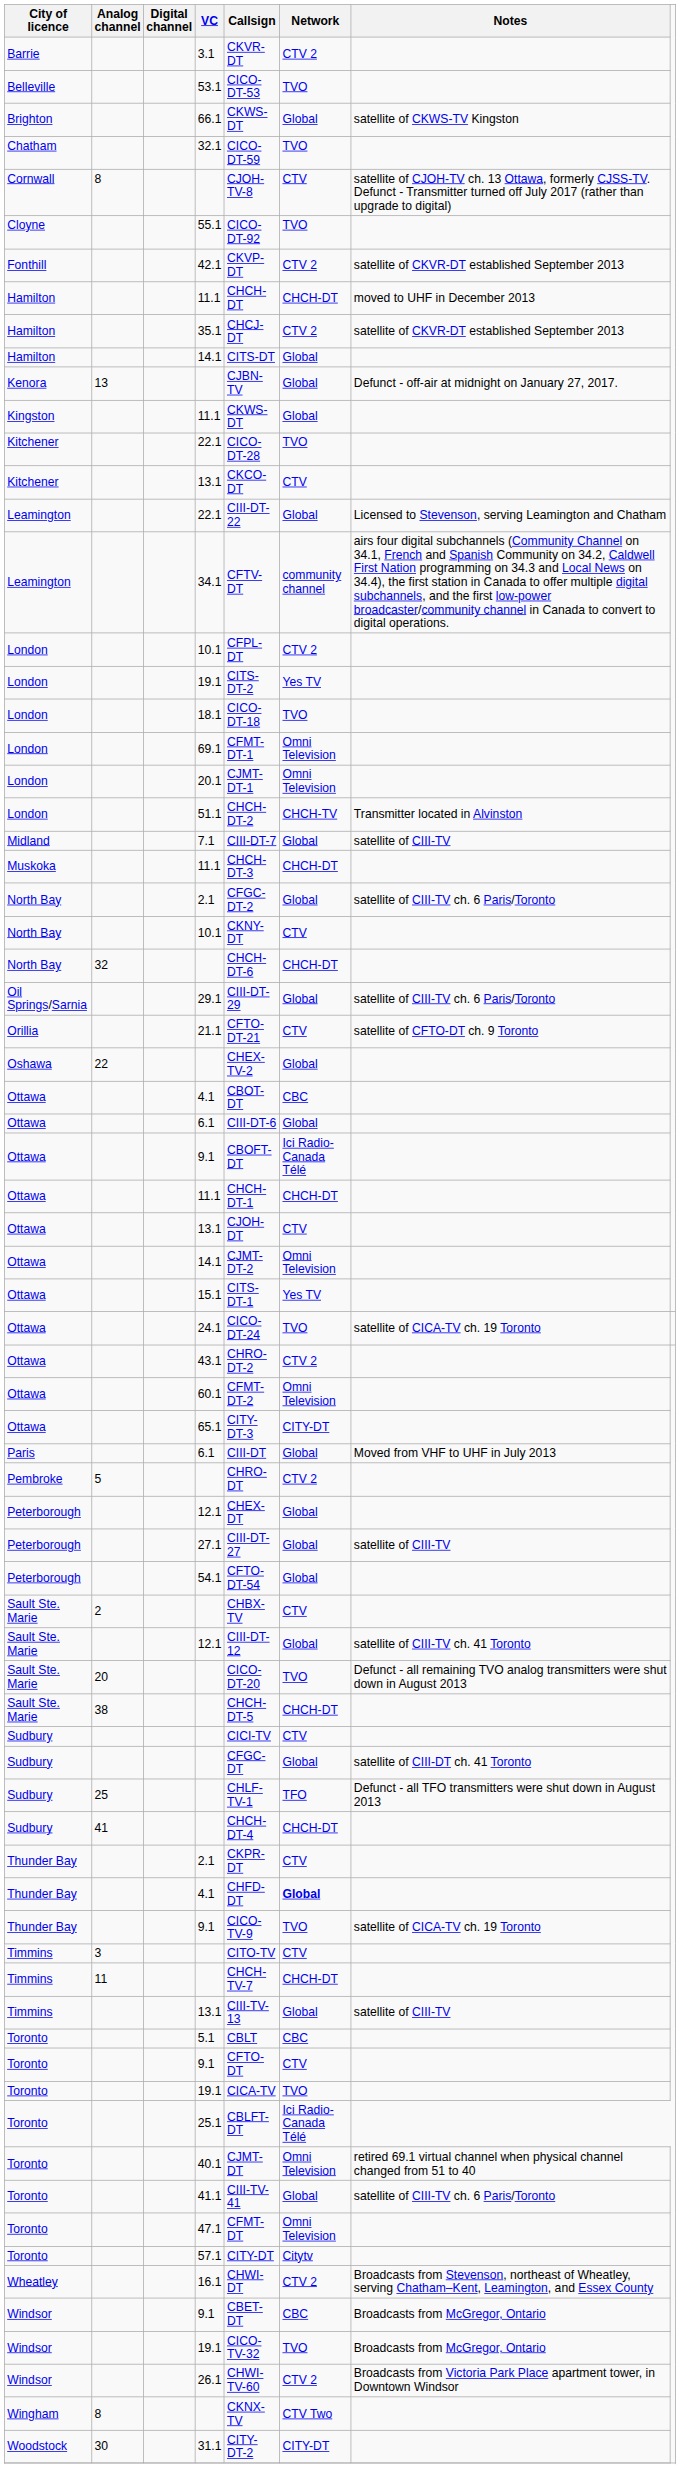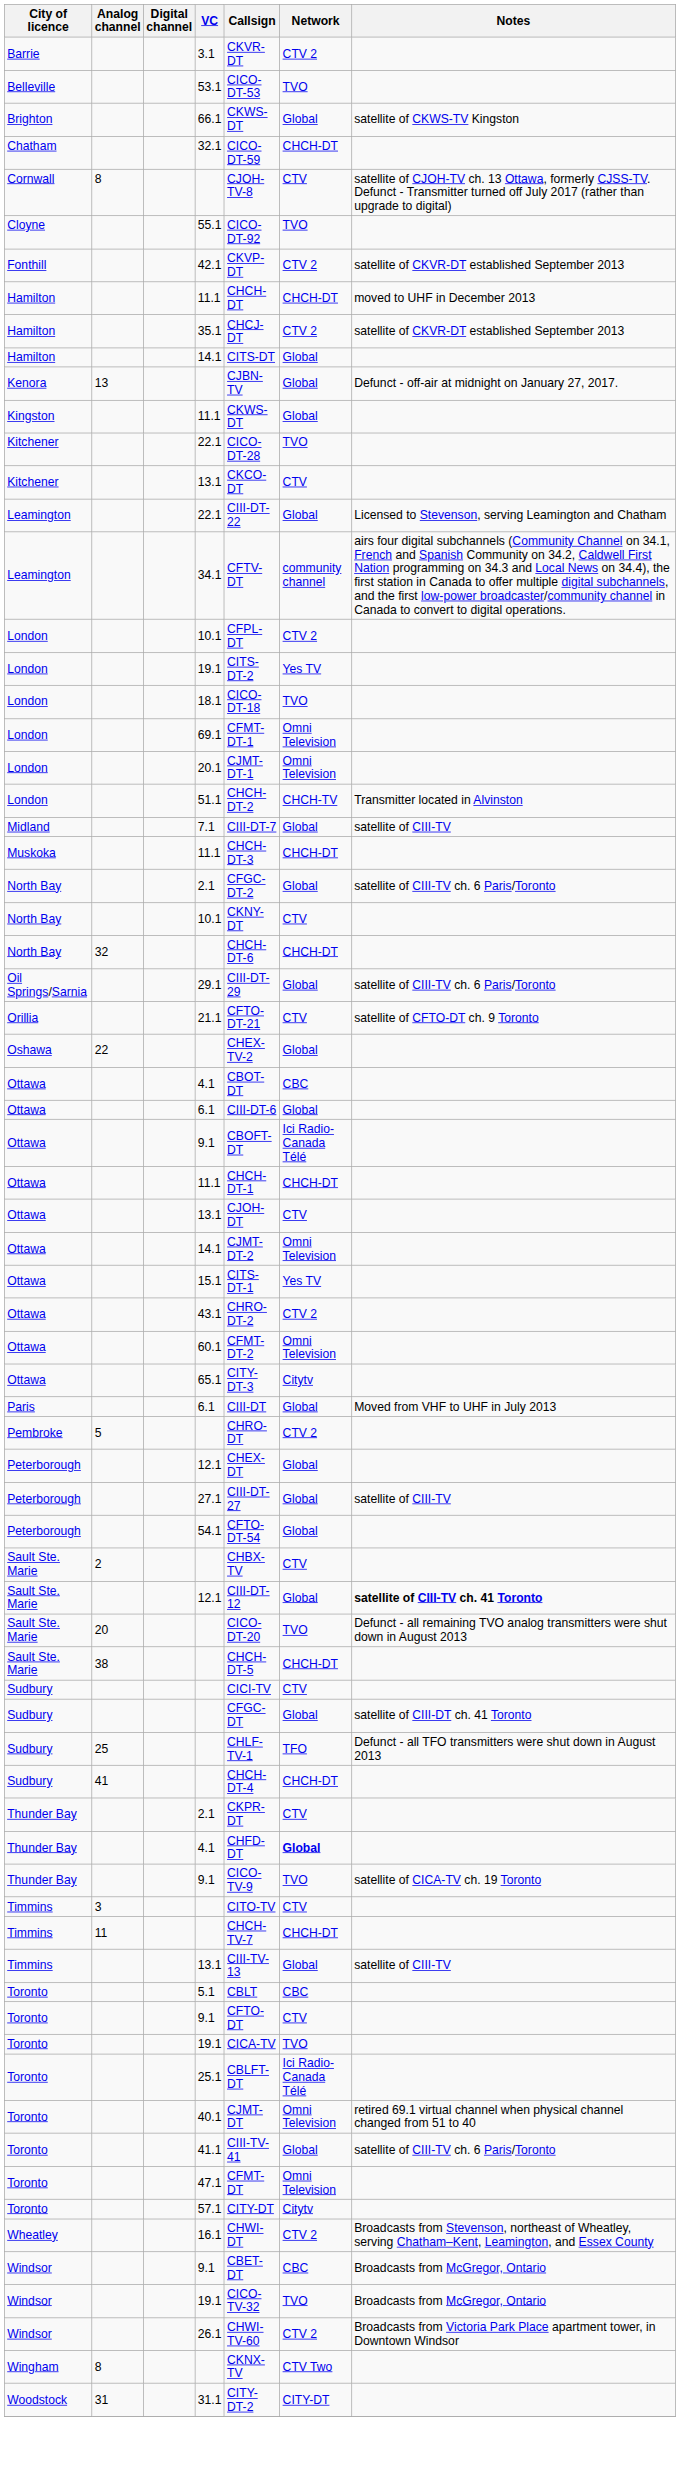(295, 146) TVO -> (310, 146) CHCH-DT
- row: (26, 1328)
(306, 1427) CITY-DT -> (298, 1380) Citytv
(442, 1644) normal -> (448, 1597) bold
(101, 2446) 30 -> (101, 2400) 31
